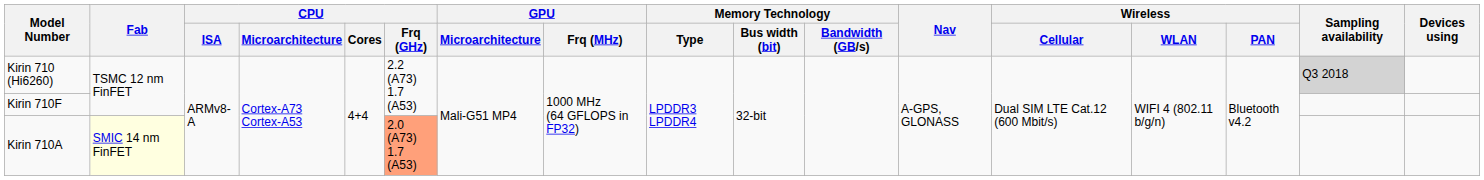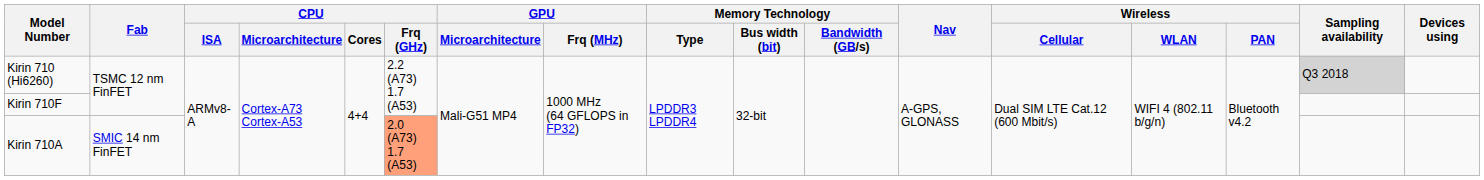(126, 145) lightyellow background -> (126, 145) no background
